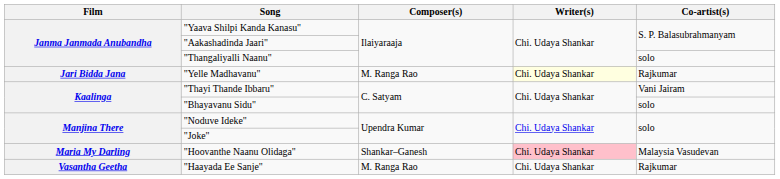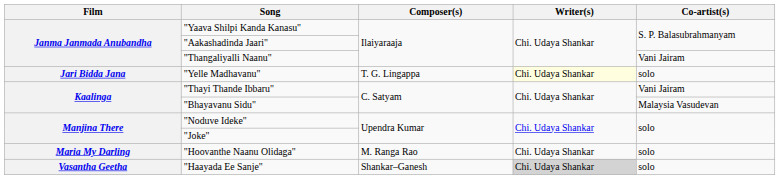(646, 58) solo -> (661, 58) Vani Jairam
(389, 74) M. Ranga Rao -> (390, 74) T. G. Lingappa
(658, 74) Rajkumar -> (646, 74) solo
(646, 105) solo -> (678, 105) Malaysia Vasudevan
(394, 151) Shankar–Ganesh -> (389, 151) M. Ranga Rao
(554, 151) pink background -> (554, 151) no background
(678, 151) Malaysia Vasudevan -> (646, 151) solo
(389, 167) M. Ranga Rao -> (394, 167) Shankar–Ganesh
(554, 167) no background -> (554, 167) lightgrey background
(658, 167) Rajkumar -> (646, 167) solo
